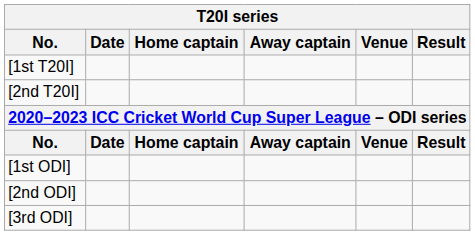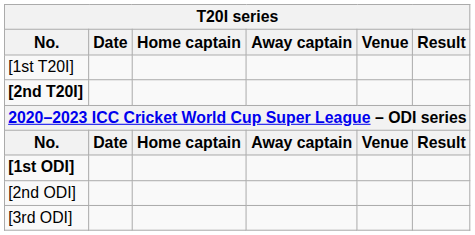(44, 92) normal -> (46, 92) bold
(39, 167) normal -> (41, 167) bold
